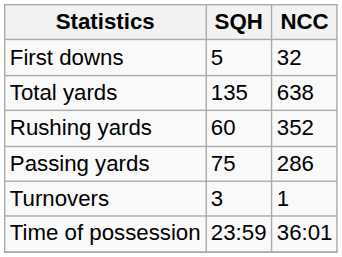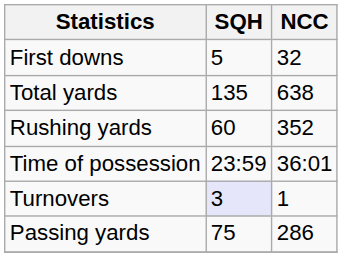rows swapped: (80, 163) <-> (105, 233)
(217, 198) no background -> (217, 198) lavender background
